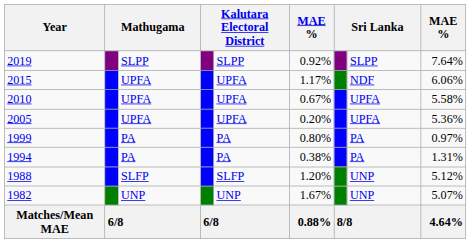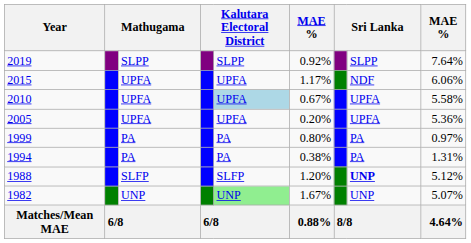(232, 99) no background -> (232, 99) lightblue background
(362, 176) normal -> (362, 176) bold
(229, 195) no background -> (229, 195) lightgreen background
